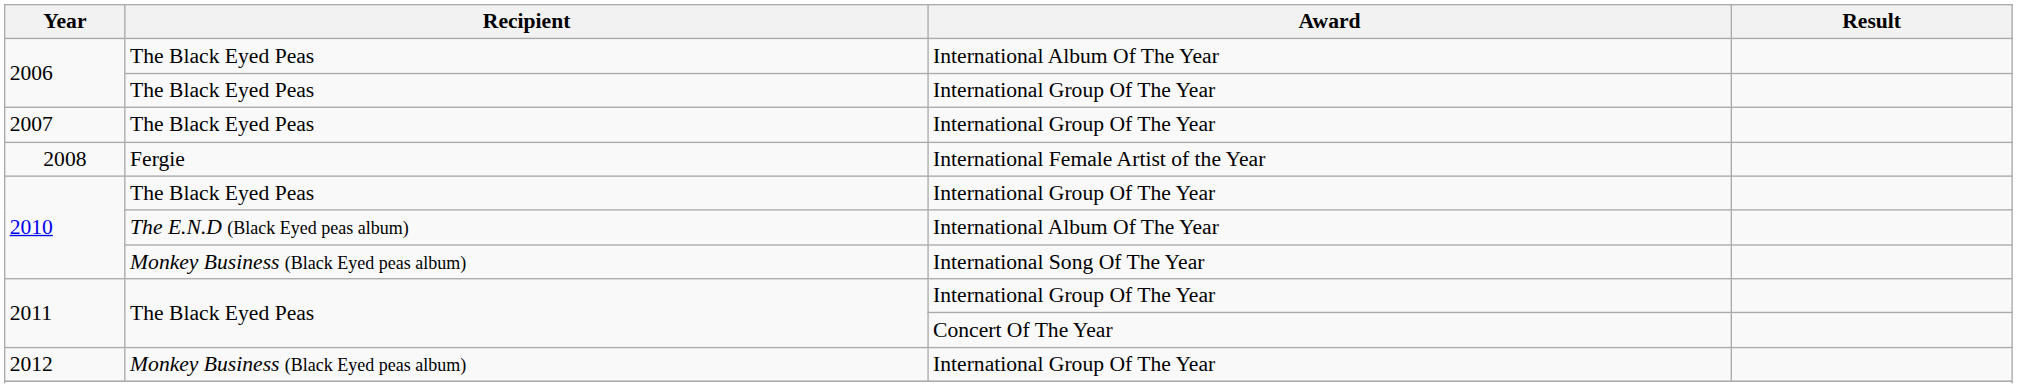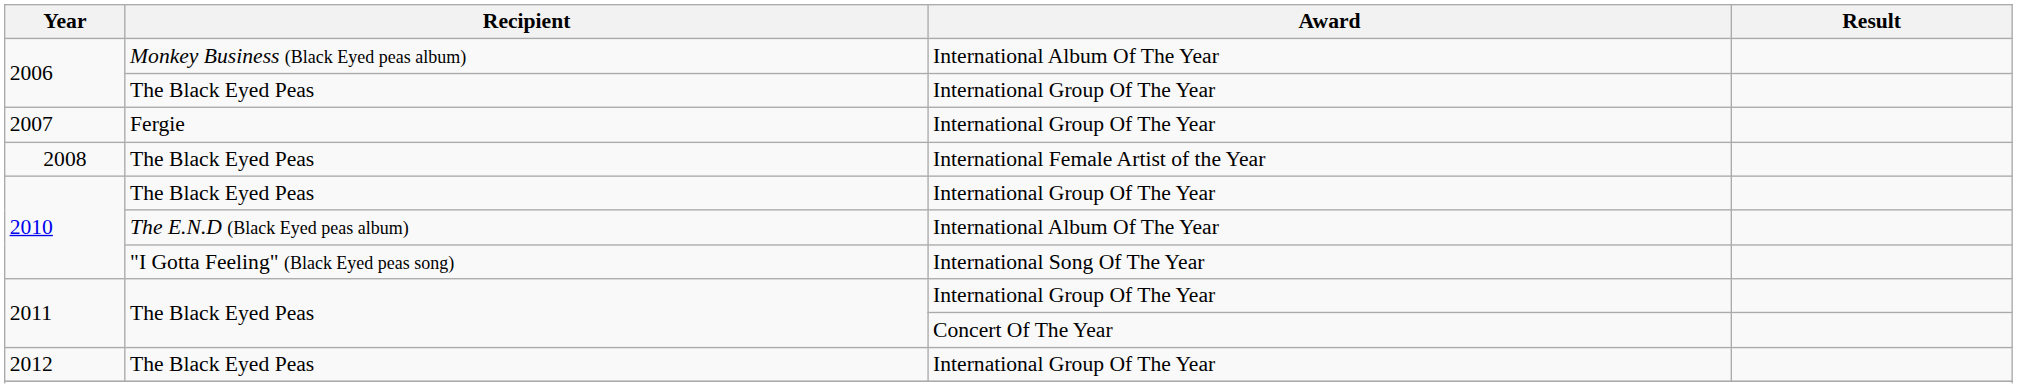(222, 55) The Black Eyed Peas -> (298, 55) Monkey Business (Black Eyed peas album)
(222, 124) The Black Eyed Peas -> (157, 124) Fergie
(157, 158) Fergie -> (222, 158) The Black Eyed Peas
(298, 261) Monkey Business (Black Eyed peas album) -> (292, 261) "I Gotta Feeling" (Black Eyed peas song)
(298, 364) Monkey Business (Black Eyed peas album) -> (222, 364) The Black Eyed Peas
